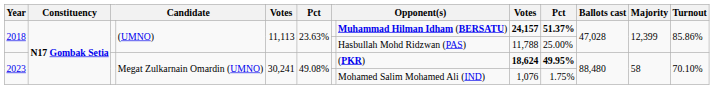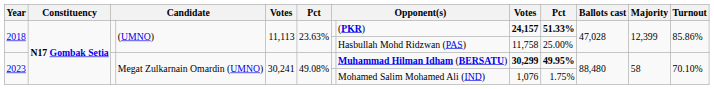(423, 28) Muhammad Hilman Idham (BERSATU) -> (352, 28) (PKR)
(559, 28) 51.37% -> (559, 28) 51.33%
(525, 44) 11,788 -> (525, 44) 11,758
(352, 60) (PKR) -> (423, 60) Muhammad Hilman Idham (BERSATU)
(525, 60) 18,624 -> (525, 60) 30,299
